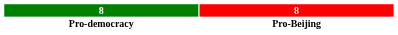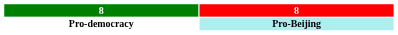(297, 24) no background -> (297, 24) paleturquoise background
